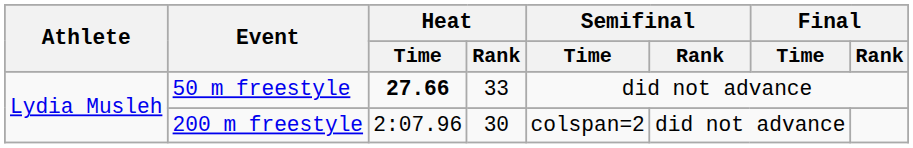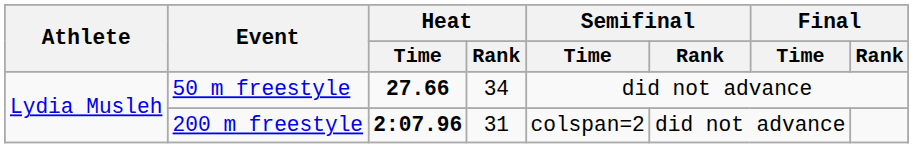(496, 90) 33 -> (496, 90) 34
(418, 125) normal -> (418, 125) bold
(496, 125) 30 -> (496, 125) 31
